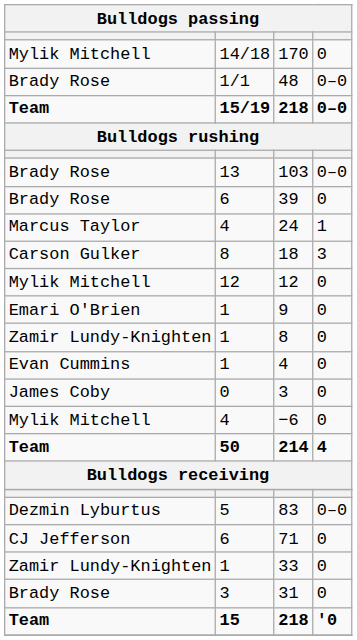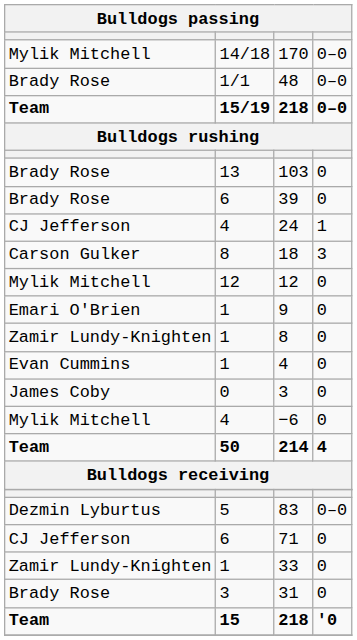(322, 54) 0 -> (332, 54) 0–0
(332, 172) 0–0 -> (322, 172) 0
(75, 227) Marcus Taylor -> (70, 227) CJ Jefferson
